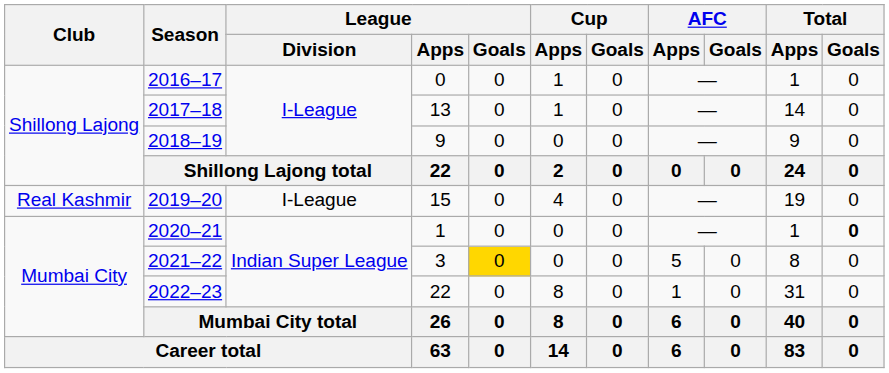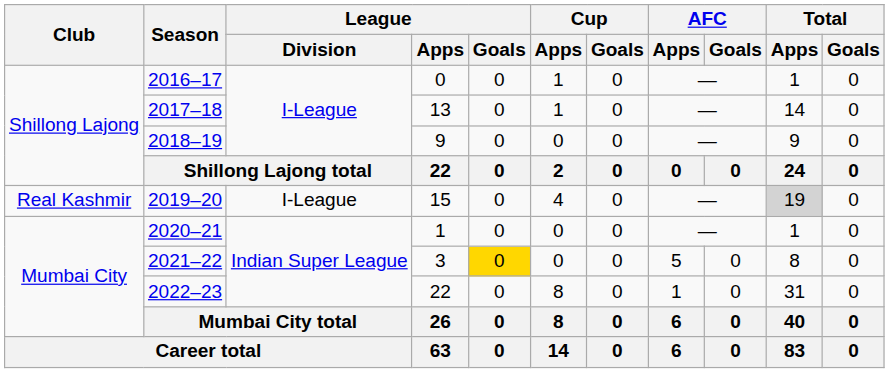(794, 200) no background -> (794, 200) lightgrey background
(854, 230) bold -> (854, 230) normal
